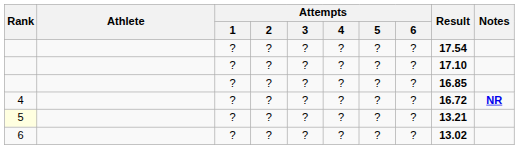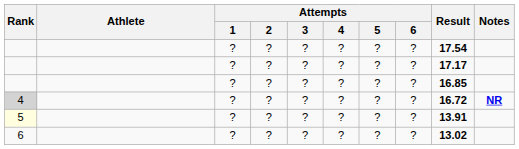(453, 65) 17.10 -> (453, 65) 17.17
(21, 100) no background -> (21, 100) lightgrey background
(453, 118) 13.21 -> (453, 118) 13.91
